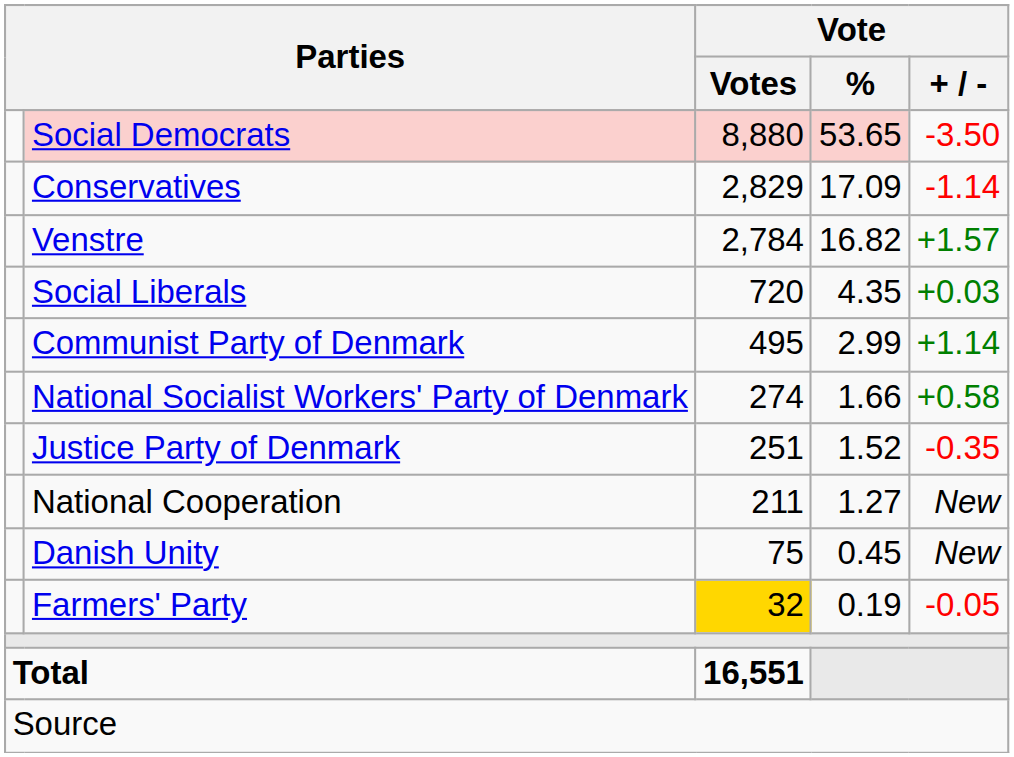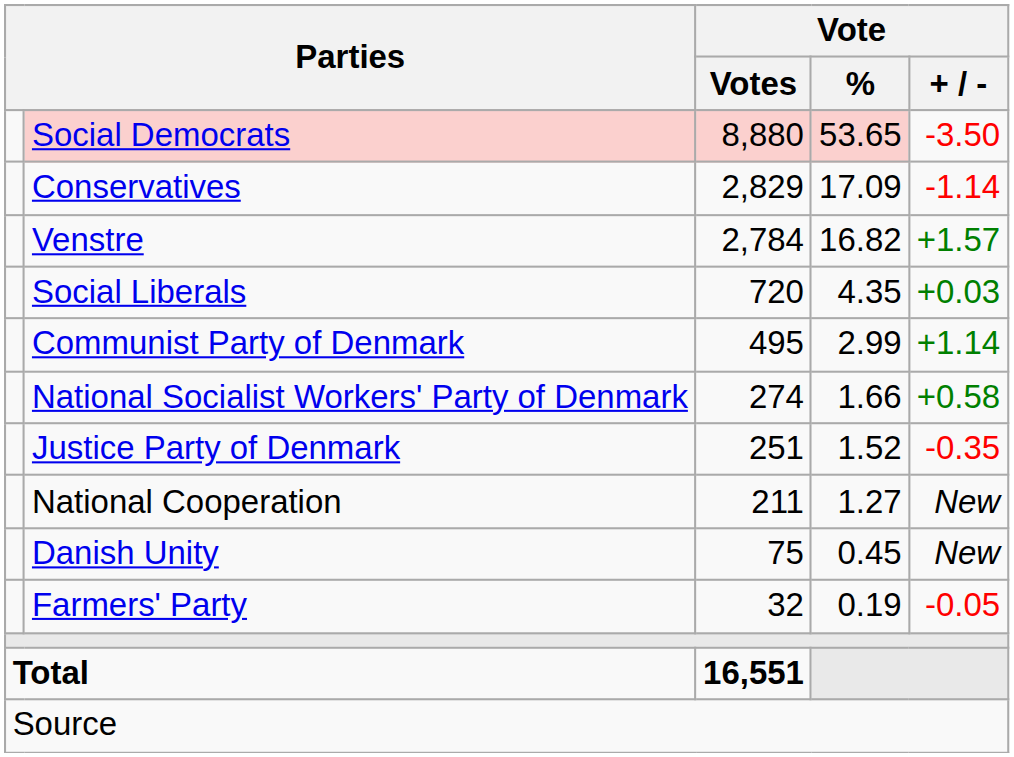(786, 605) gold background -> (786, 605) no background
